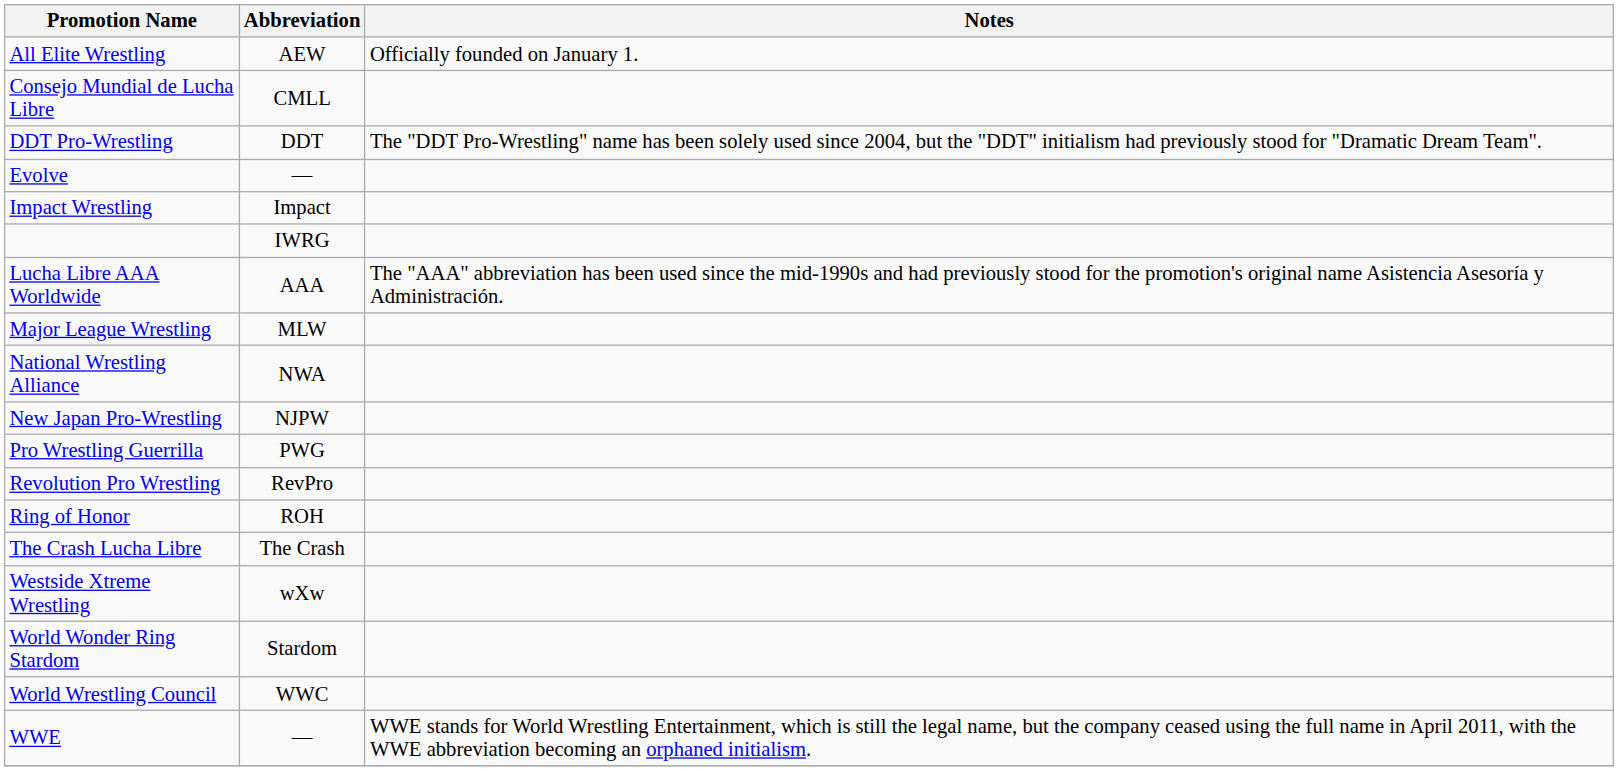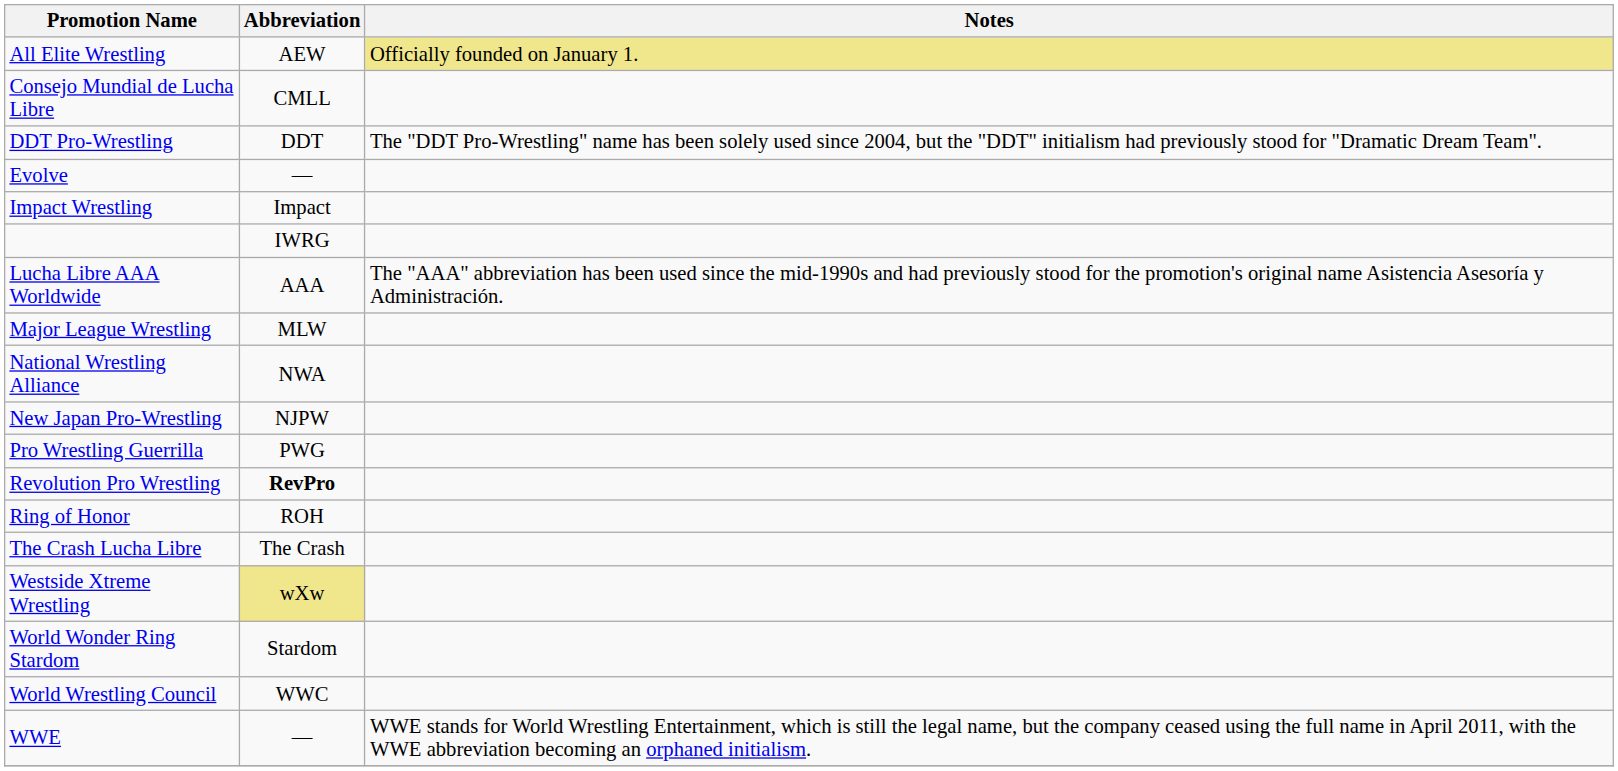(504, 53) no background -> (504, 53) khaki background
(302, 483) normal -> (302, 483) bold
(302, 593) no background -> (302, 593) khaki background
